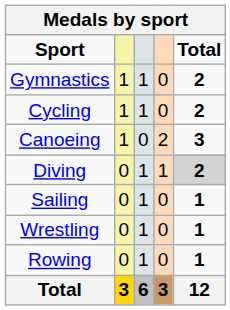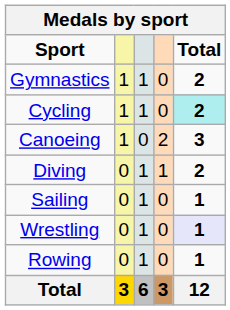(199, 110) no background -> (199, 110) paleturquoise background
(199, 170) lightgrey background -> (199, 170) no background
(199, 230) no background -> (199, 230) lavender background
